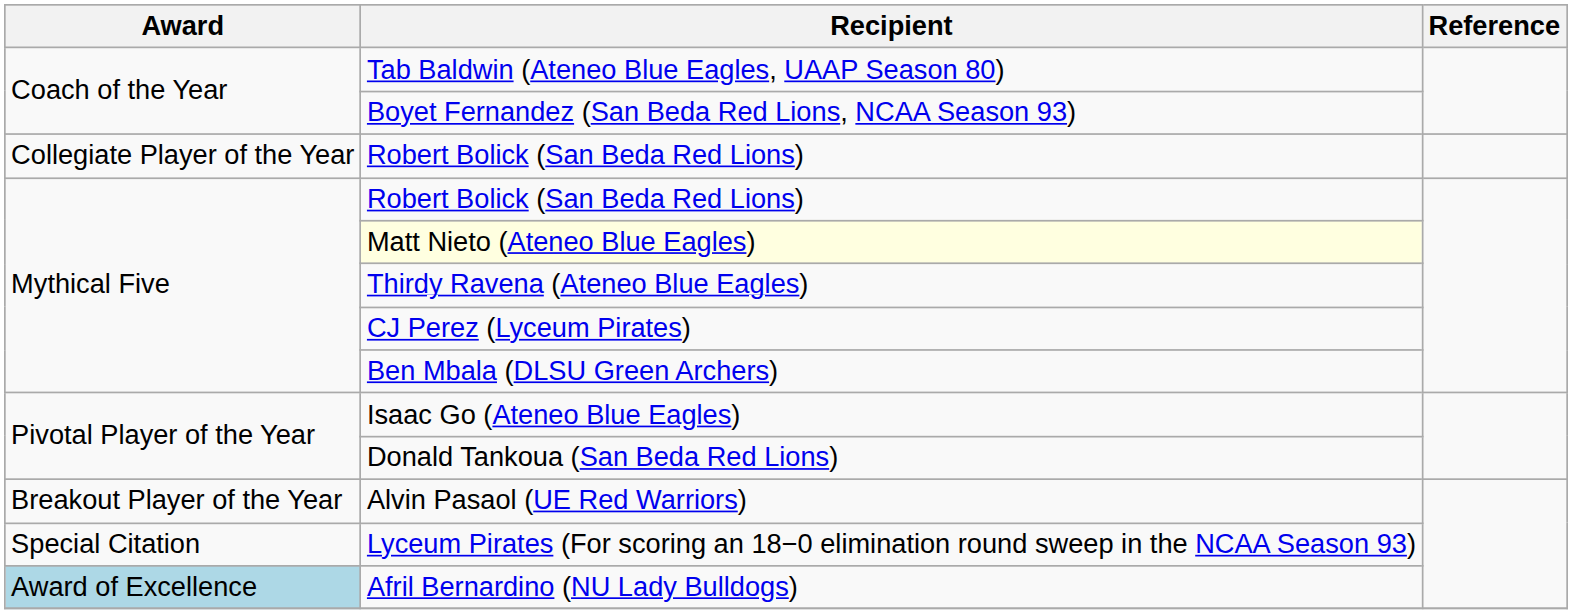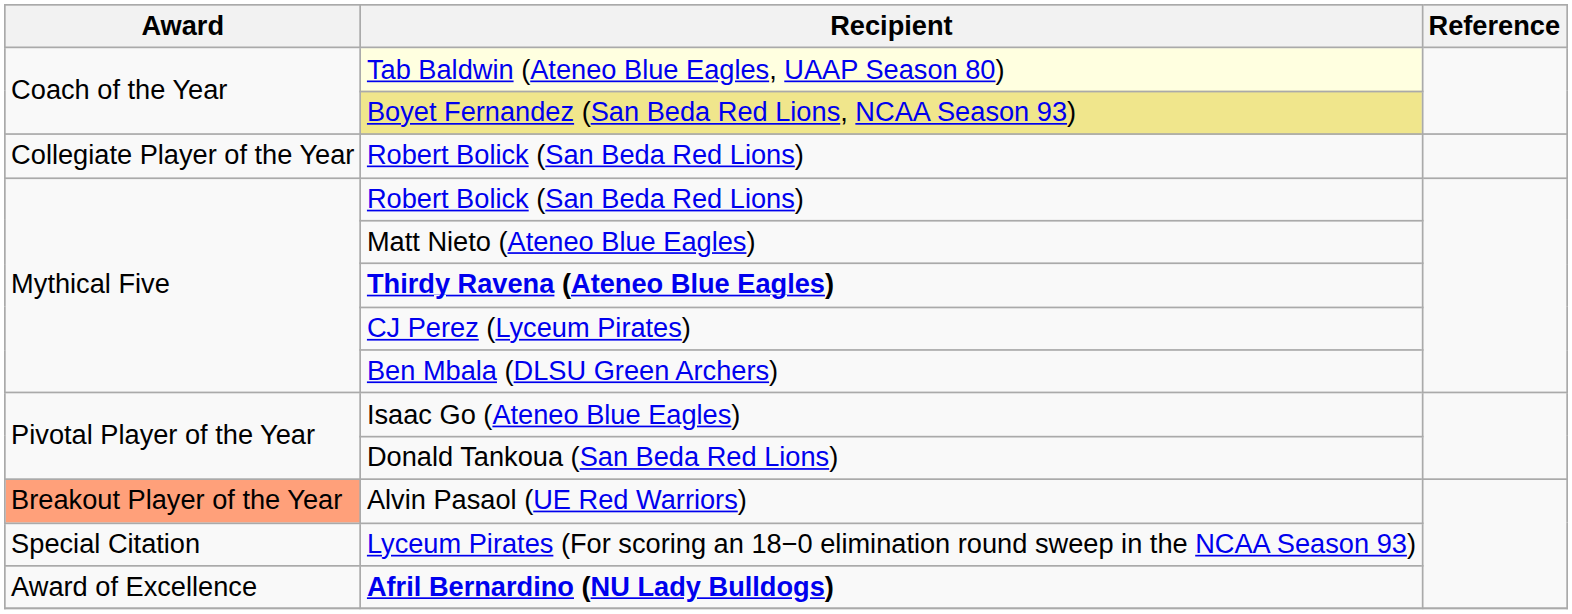(686, 69) no background -> (686, 69) lightyellow background
(722, 112) no background -> (722, 112) khaki background
(561, 241) lightyellow background -> (561, 241) no background
(588, 284) normal -> (600, 284) bold
(177, 500) no background -> (177, 500) lightsalmon background
(134, 586) lightblue background -> (134, 586) no background
(582, 586) normal -> (600, 586) bold
